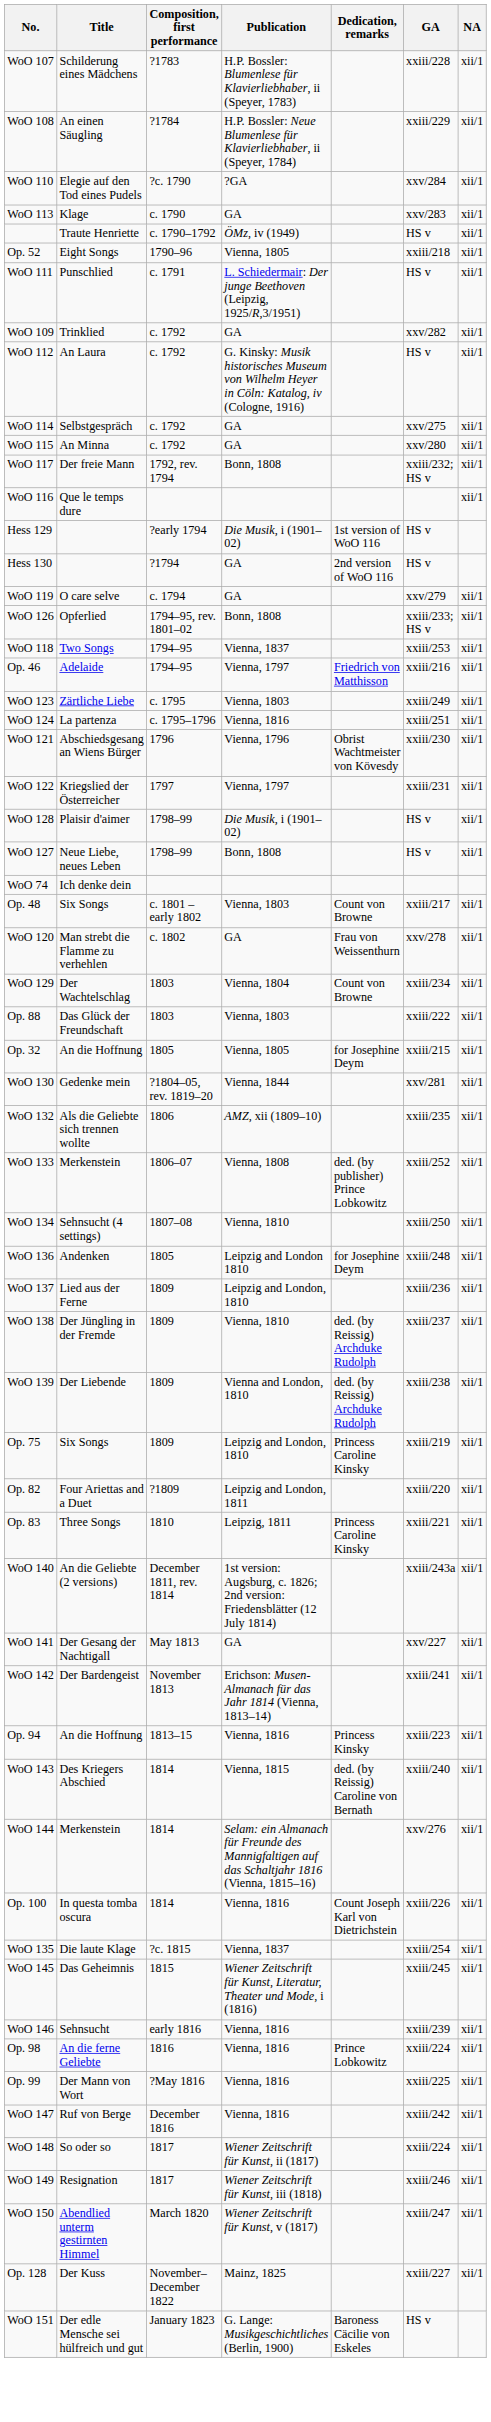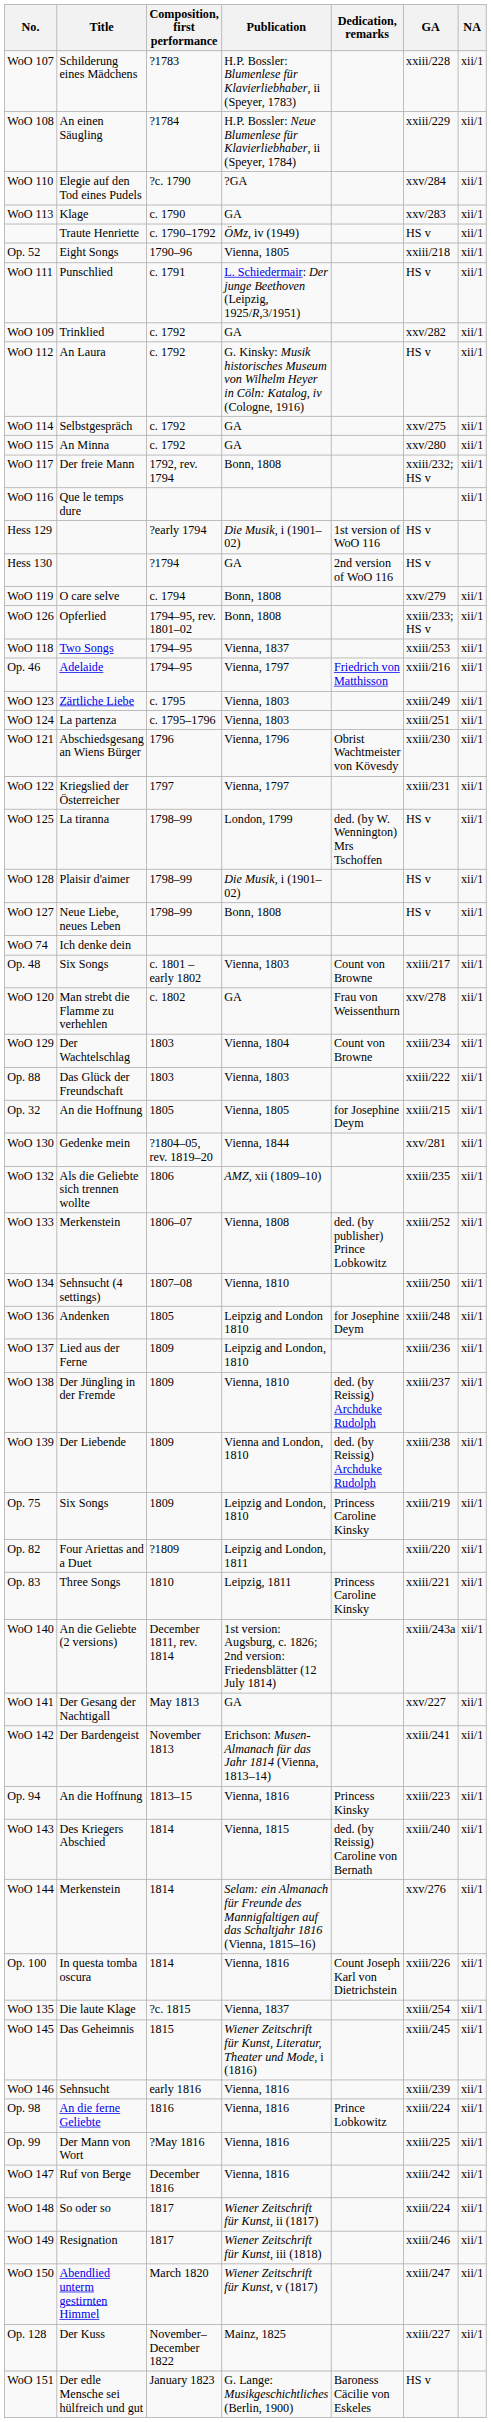(233, 596) GA -> (253, 596) Bonn, 1808
(257, 720) Vienna, 1816 -> (257, 720) Vienna, 1803
+ row: (31, 818)
